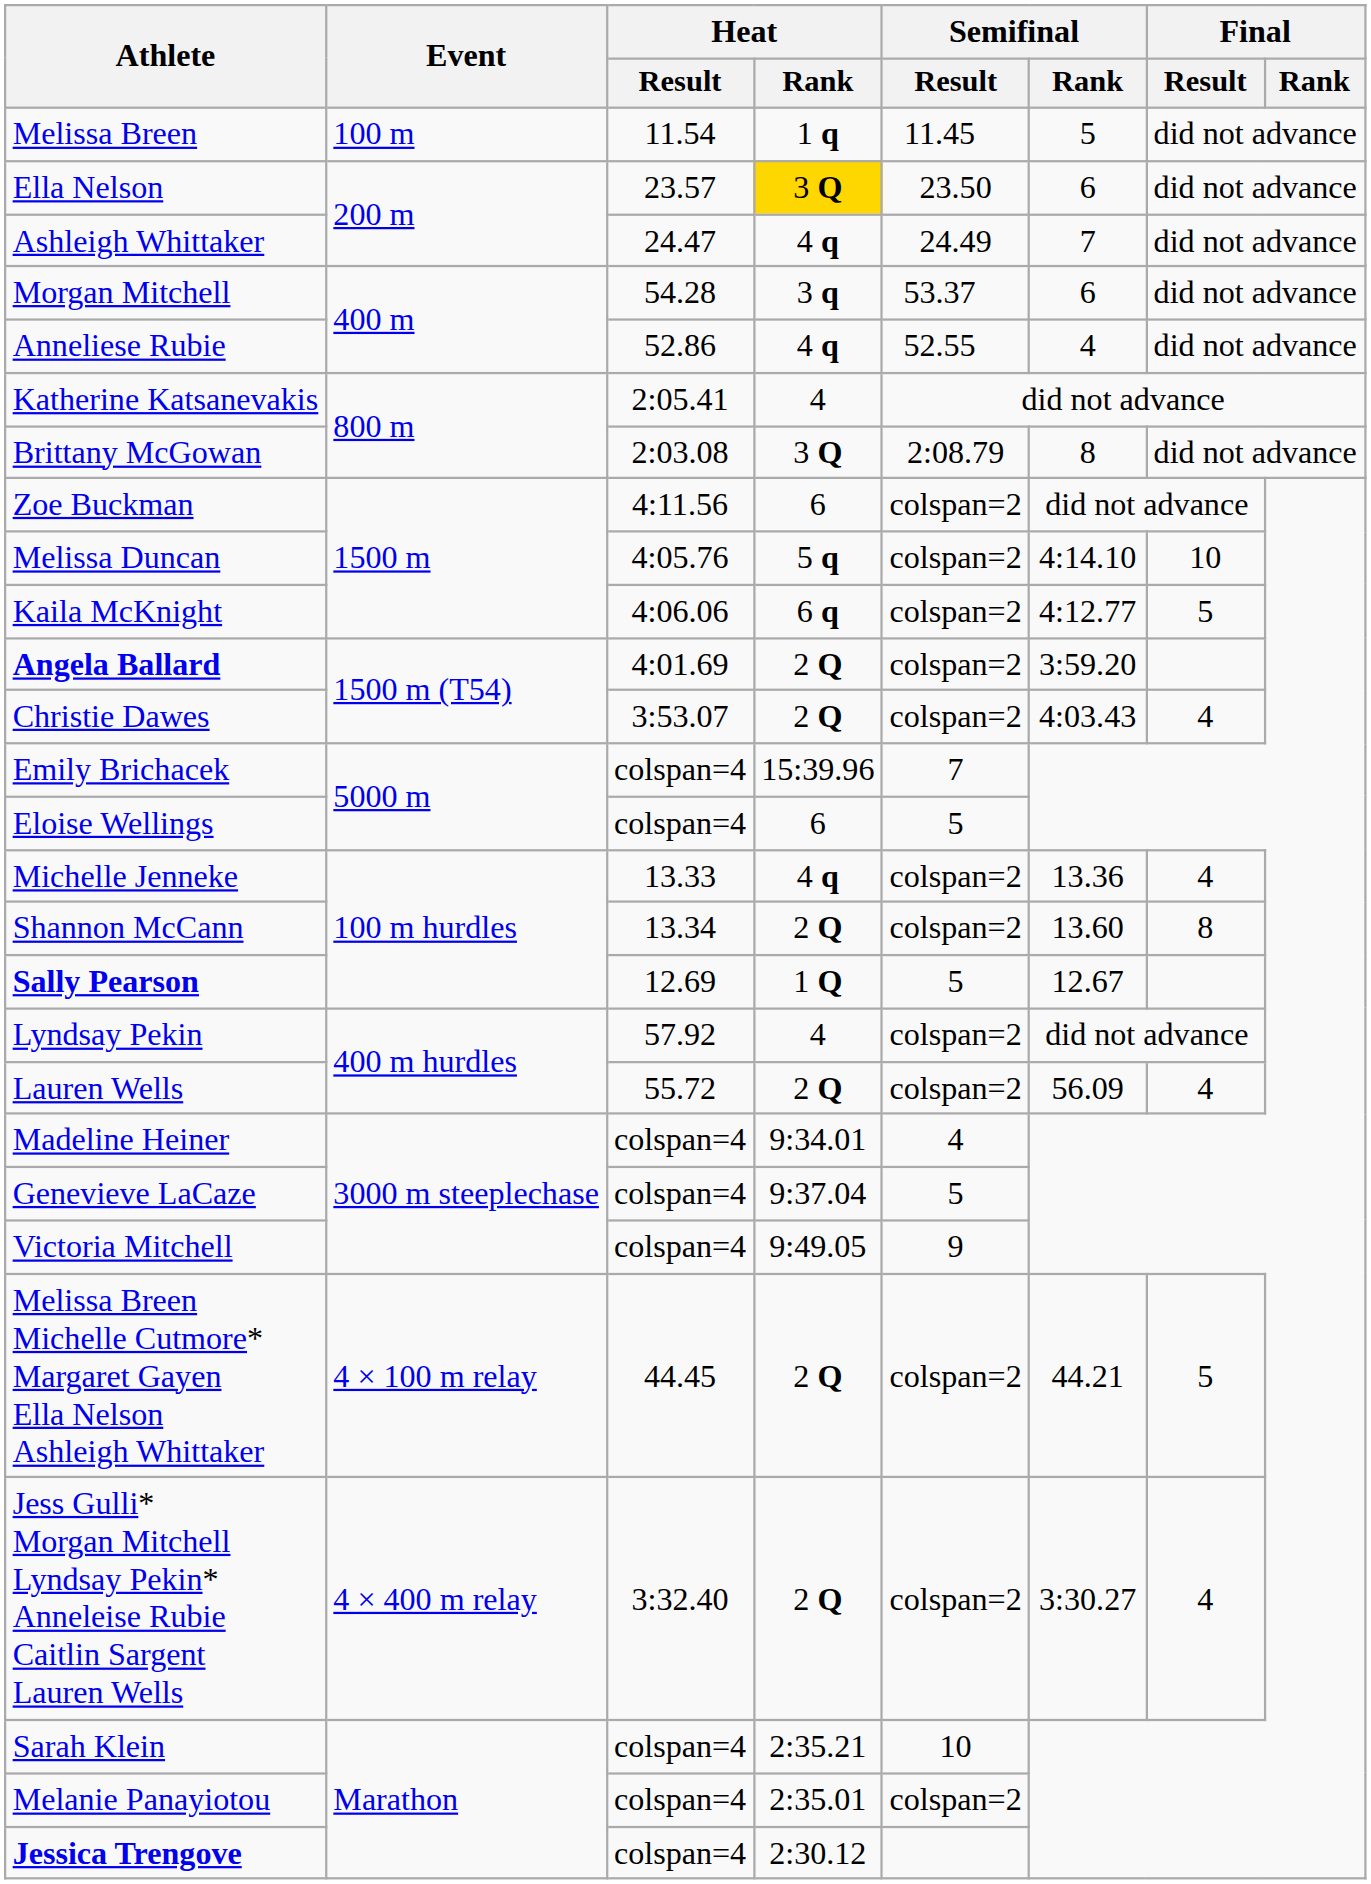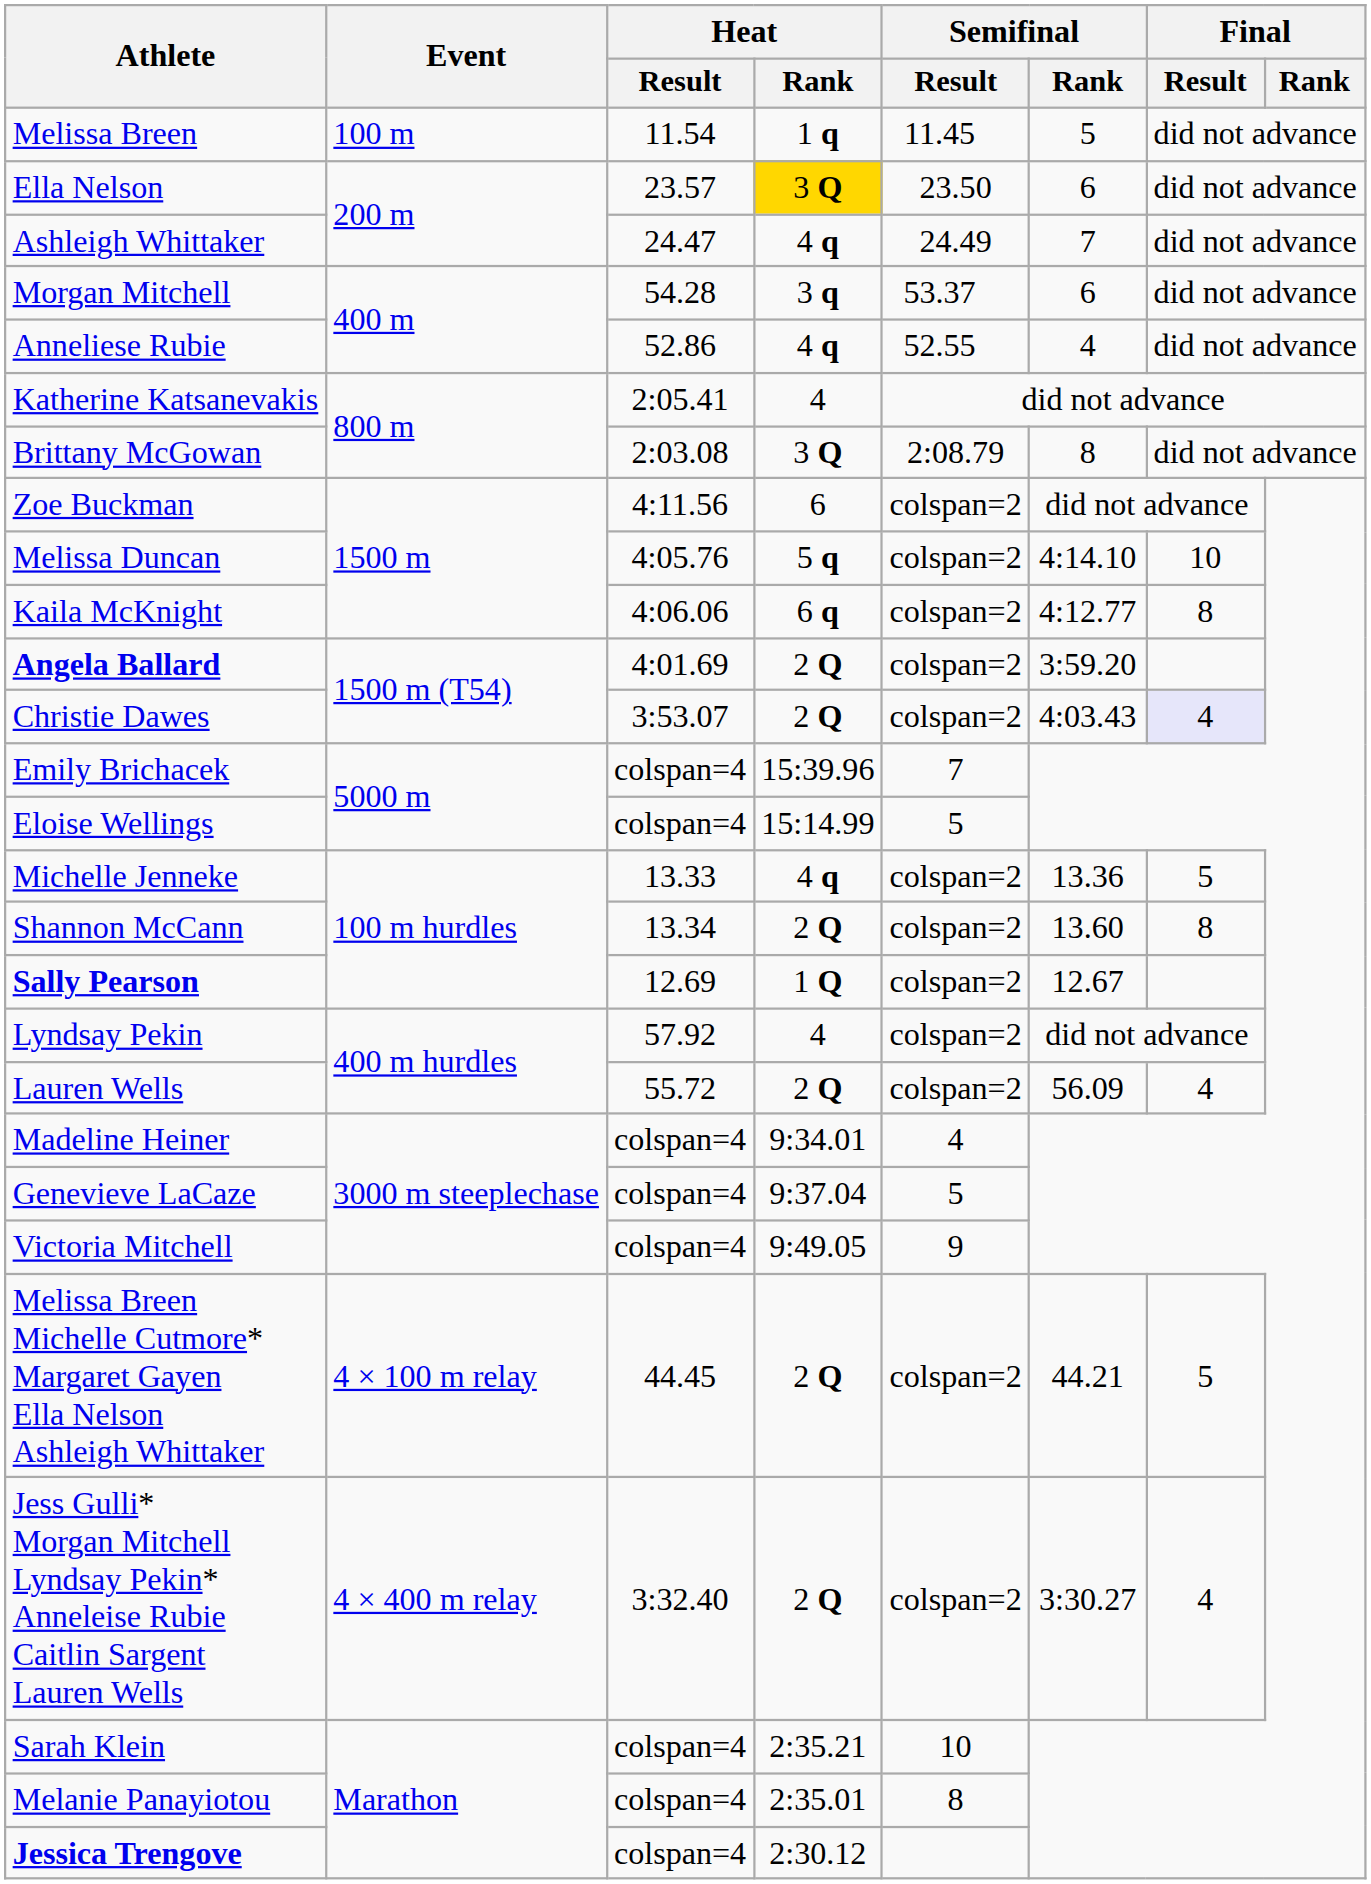(1205, 611) 5 -> (1205, 611) 8
(1205, 717) no background -> (1205, 717) lavender background
(818, 822) 6 -> (818, 822) 15:14.99
(1205, 875) 4 -> (1205, 875) 5
(956, 981) 5 -> (956, 981) colspan=2
(956, 1799) colspan=2 -> (956, 1799) 8
